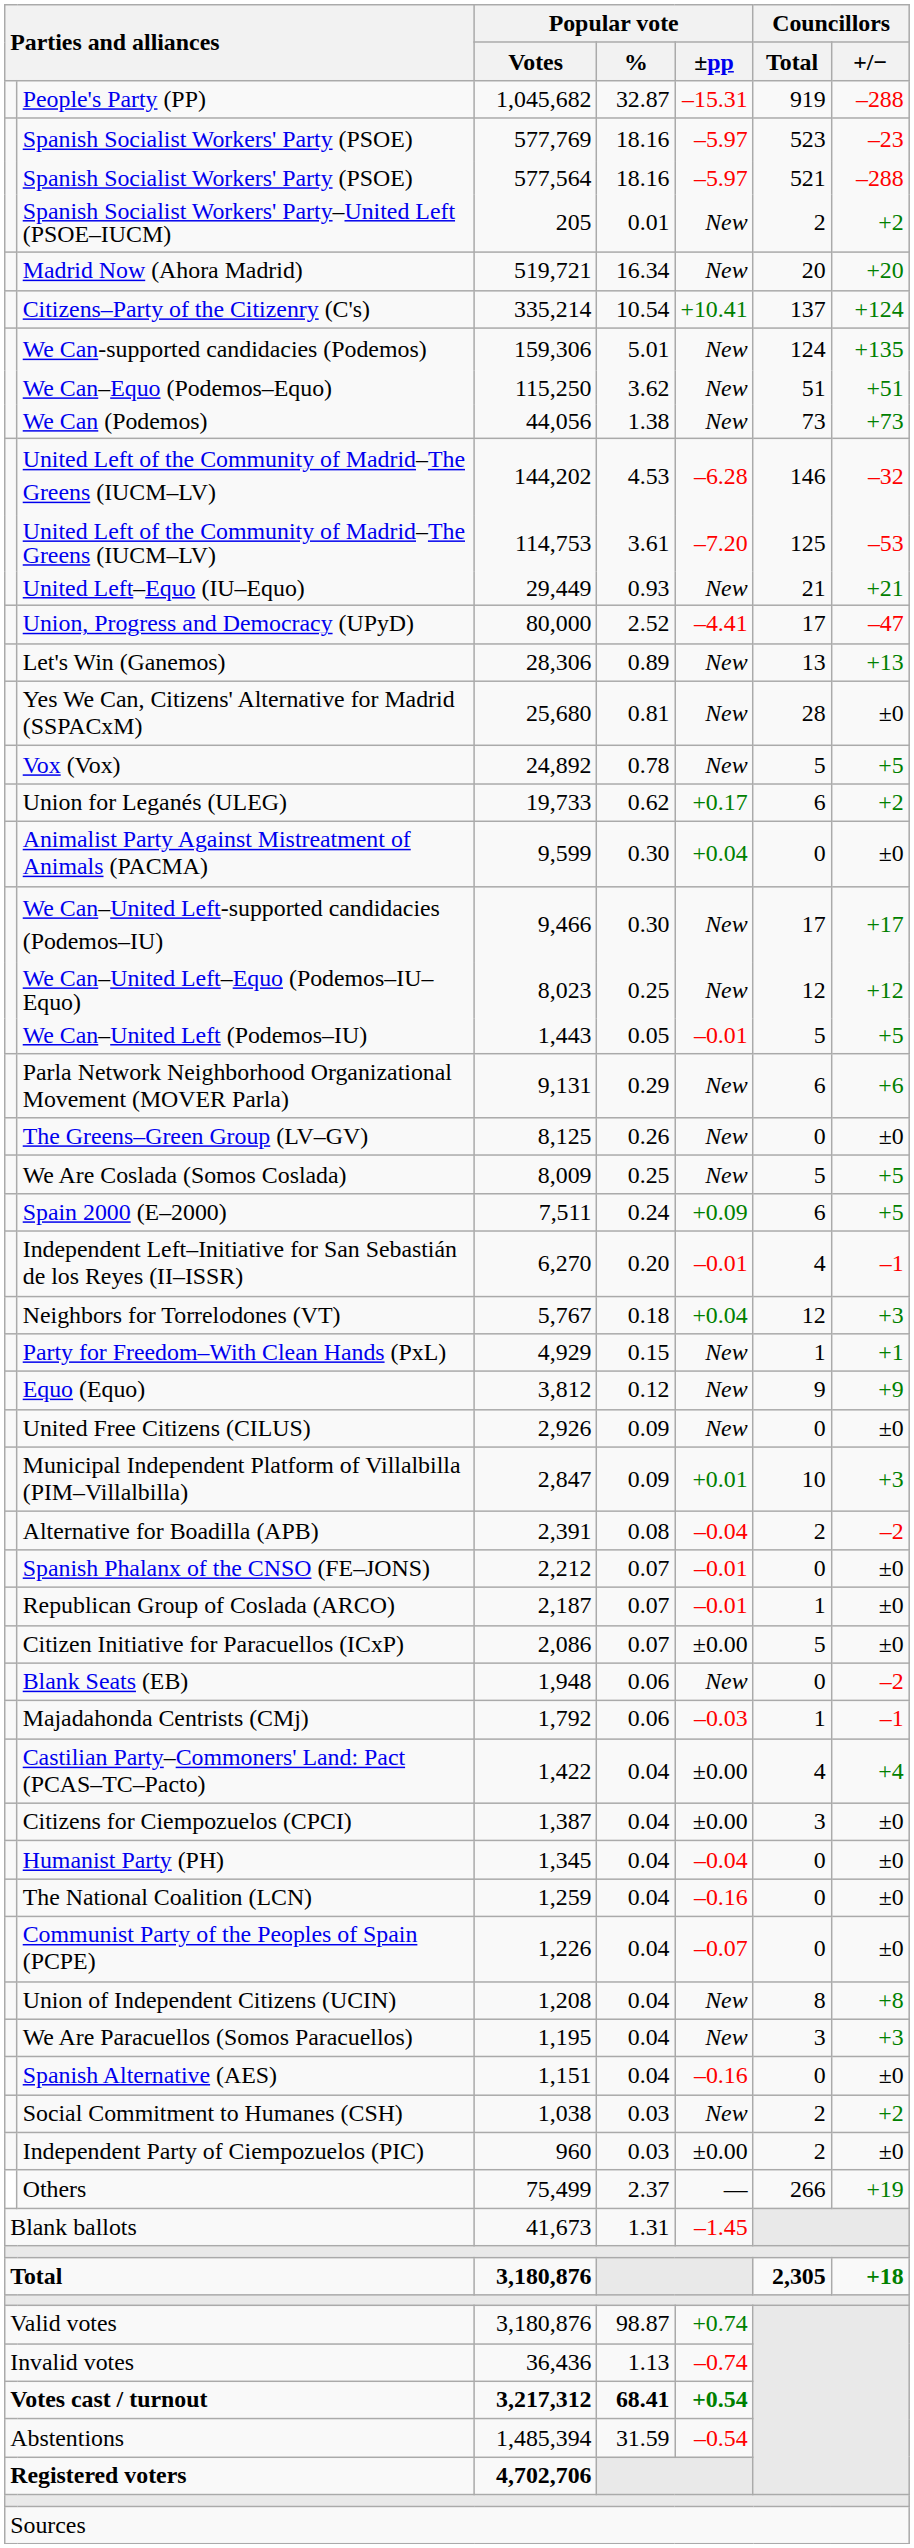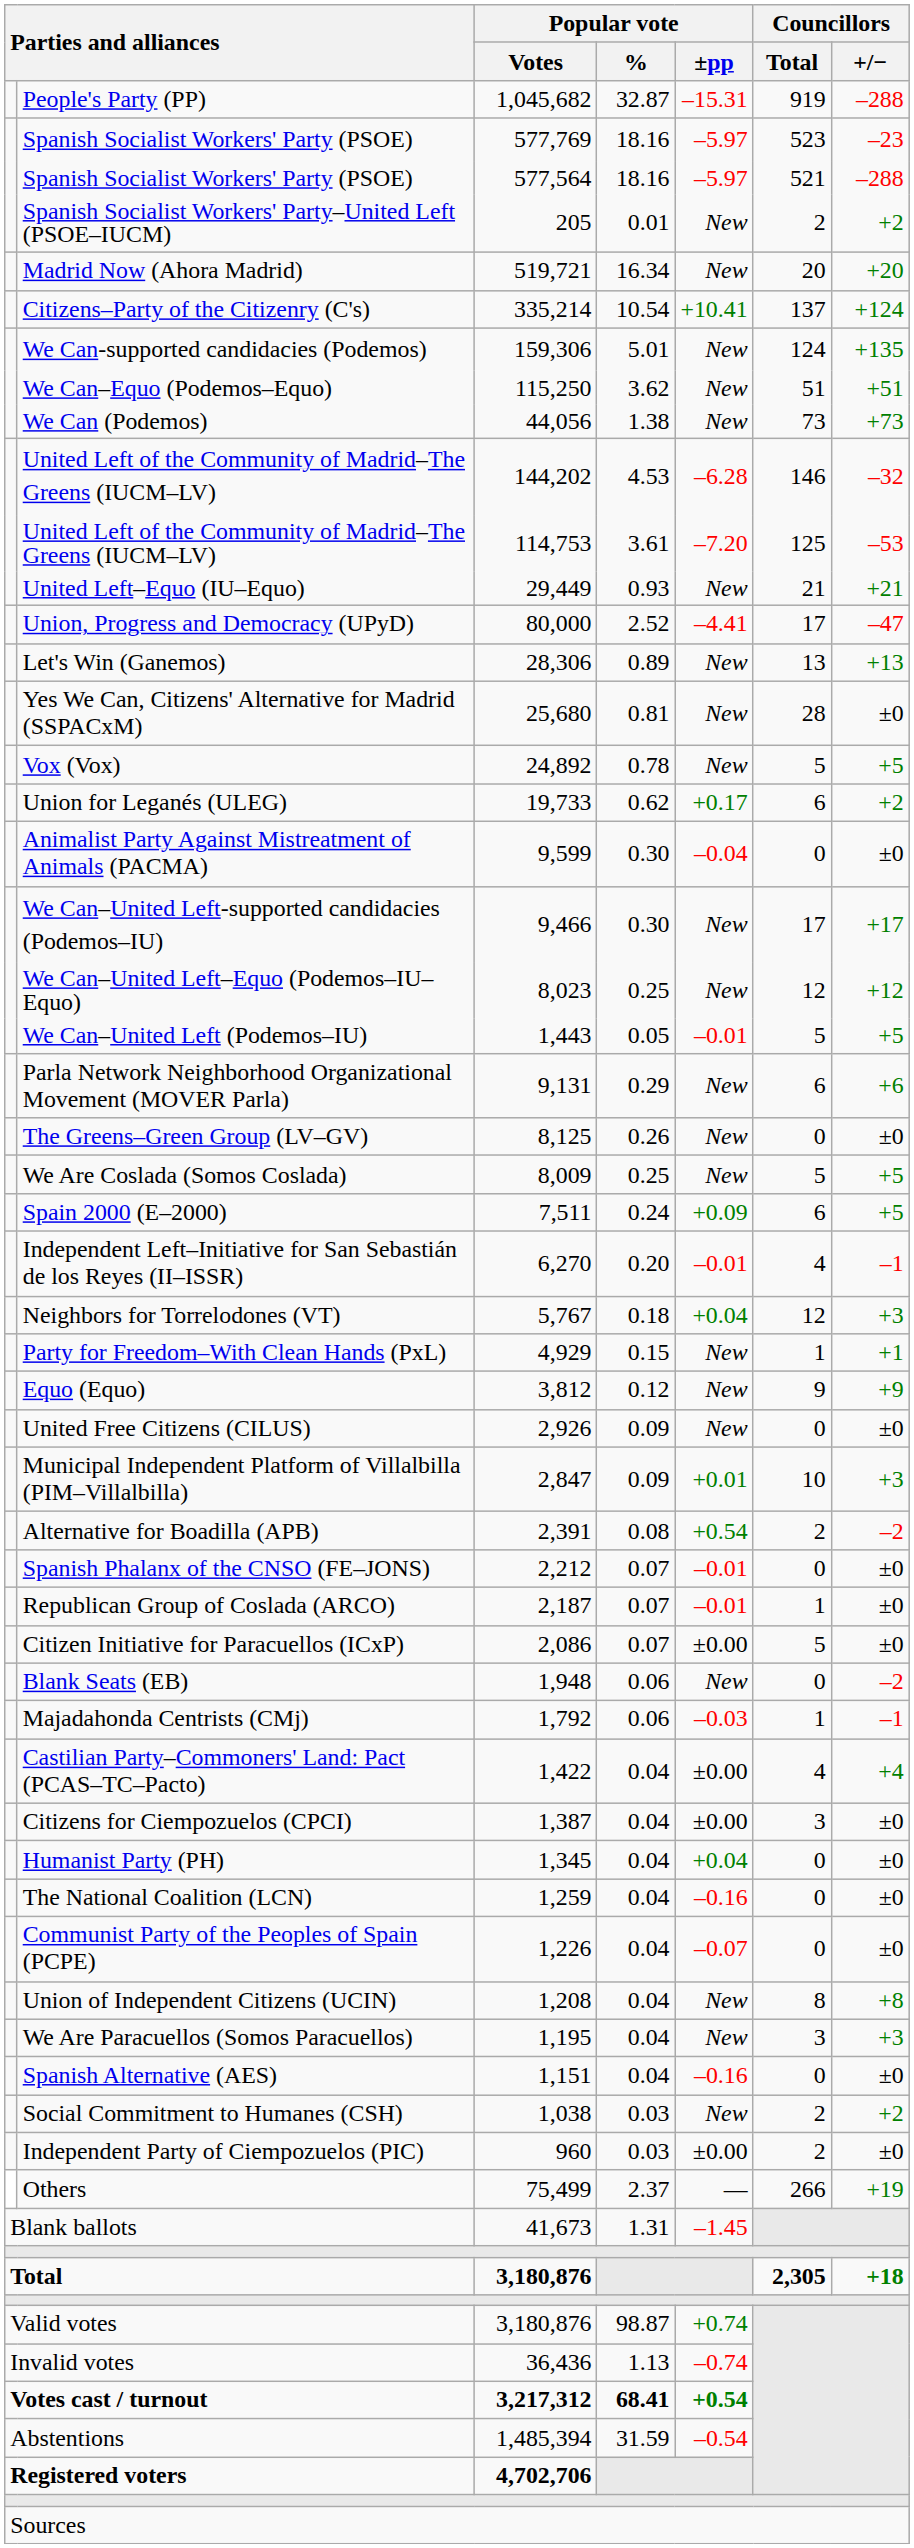(720, 853) +0.04 -> (721, 853) –0.04
(721, 1530) –0.04 -> (720, 1530) +0.54
(721, 1859) –0.04 -> (720, 1859) +0.04
